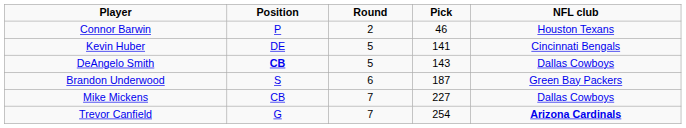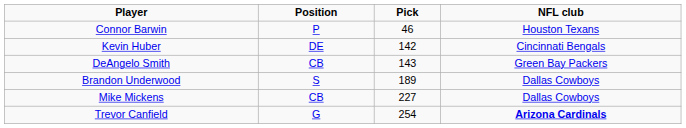- column: (370, 13)
(441, 47) 141 -> (407, 47) 142
(278, 64) bold -> (316, 64) normal
(576, 64) Dallas Cowboys -> (561, 64) Green Bay Packers
(441, 81) 187 -> (407, 81) 189
(576, 81) Green Bay Packers -> (561, 81) Dallas Cowboys
